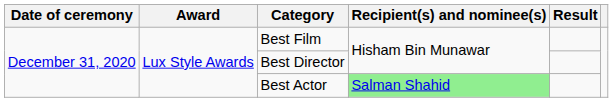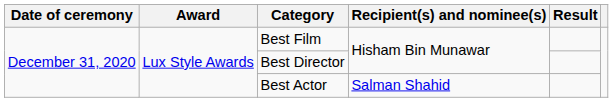(401, 85) lightgreen background -> (401, 85) no background
